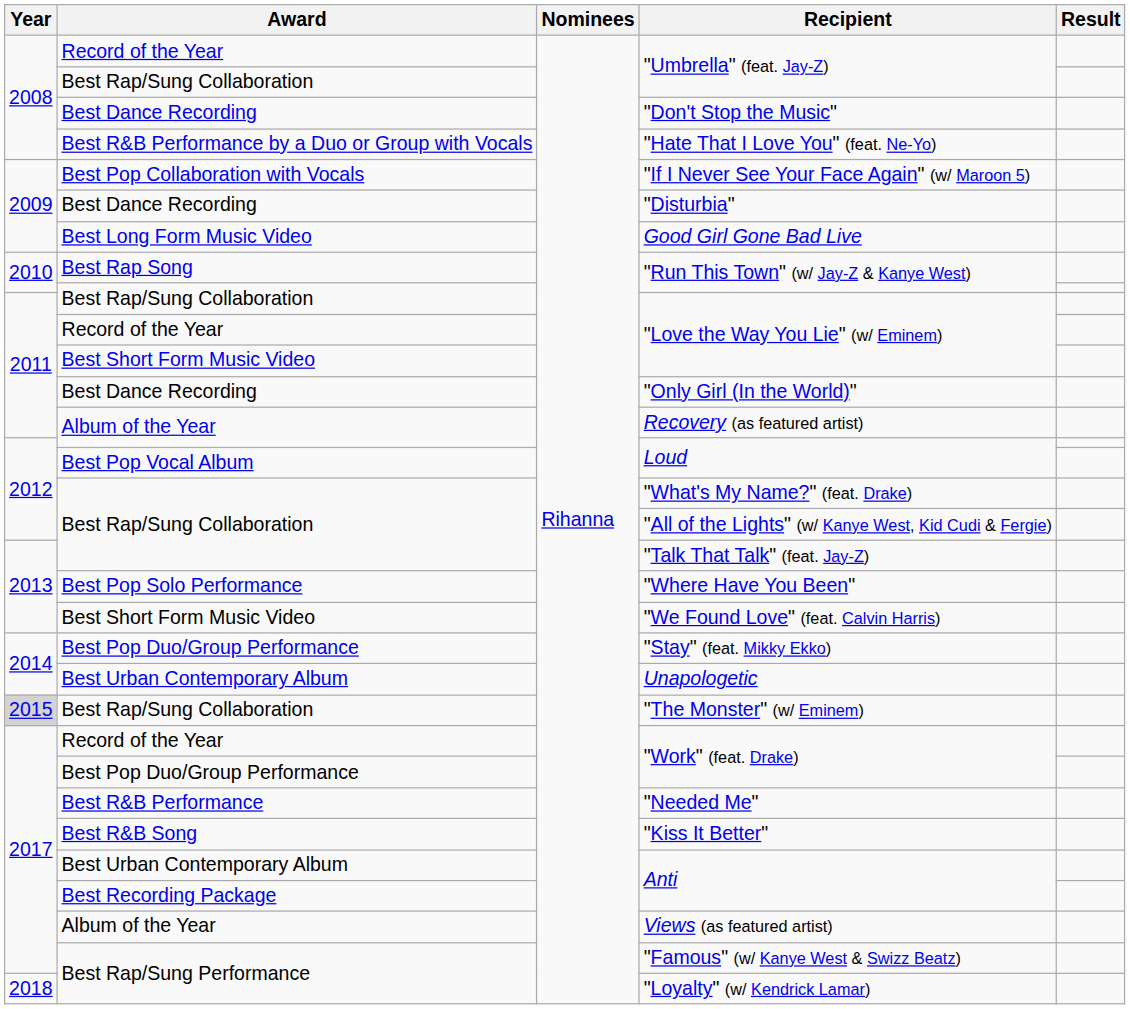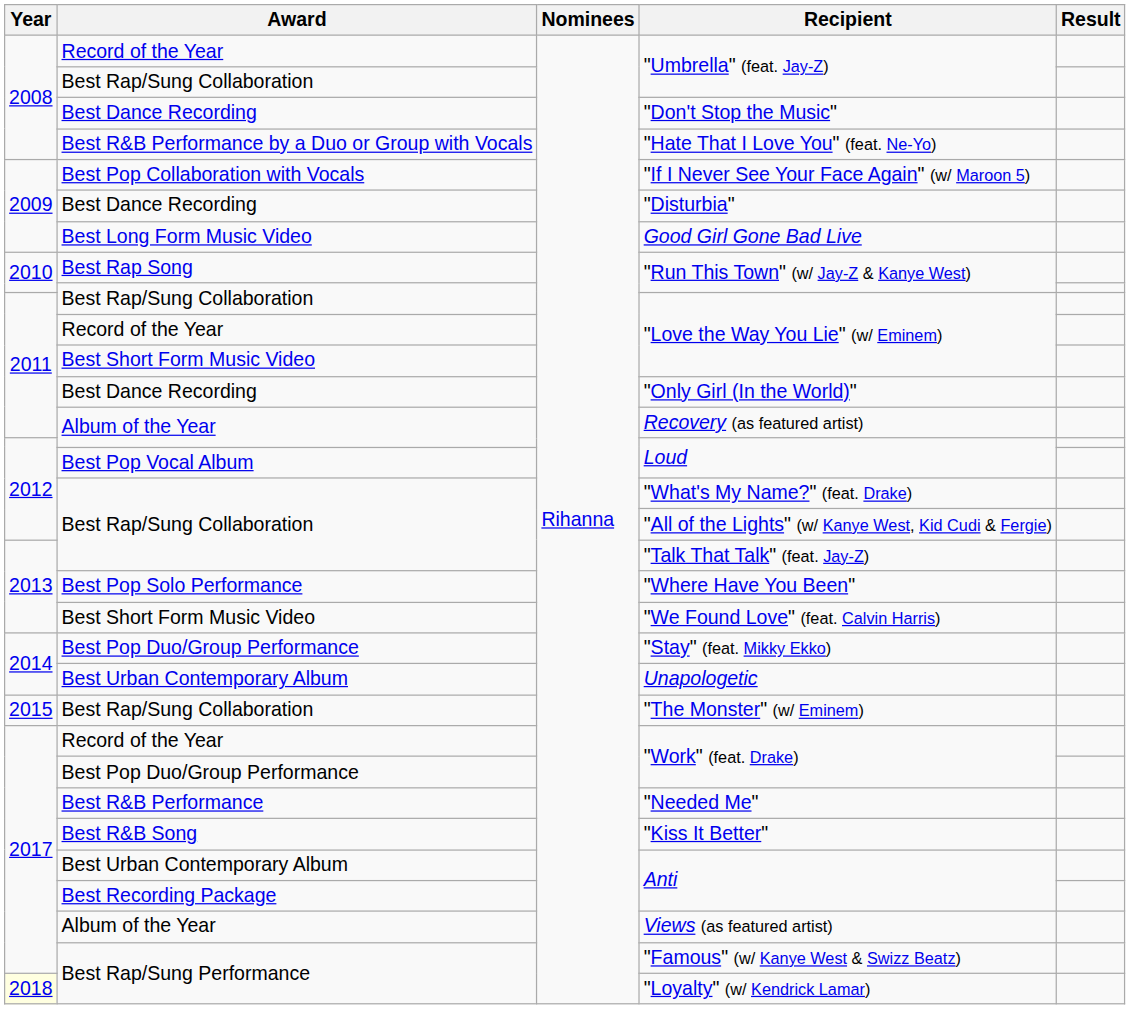(31, 710) lightgrey background -> (31, 710) no background
(31, 988) no background -> (31, 988) lightyellow background
